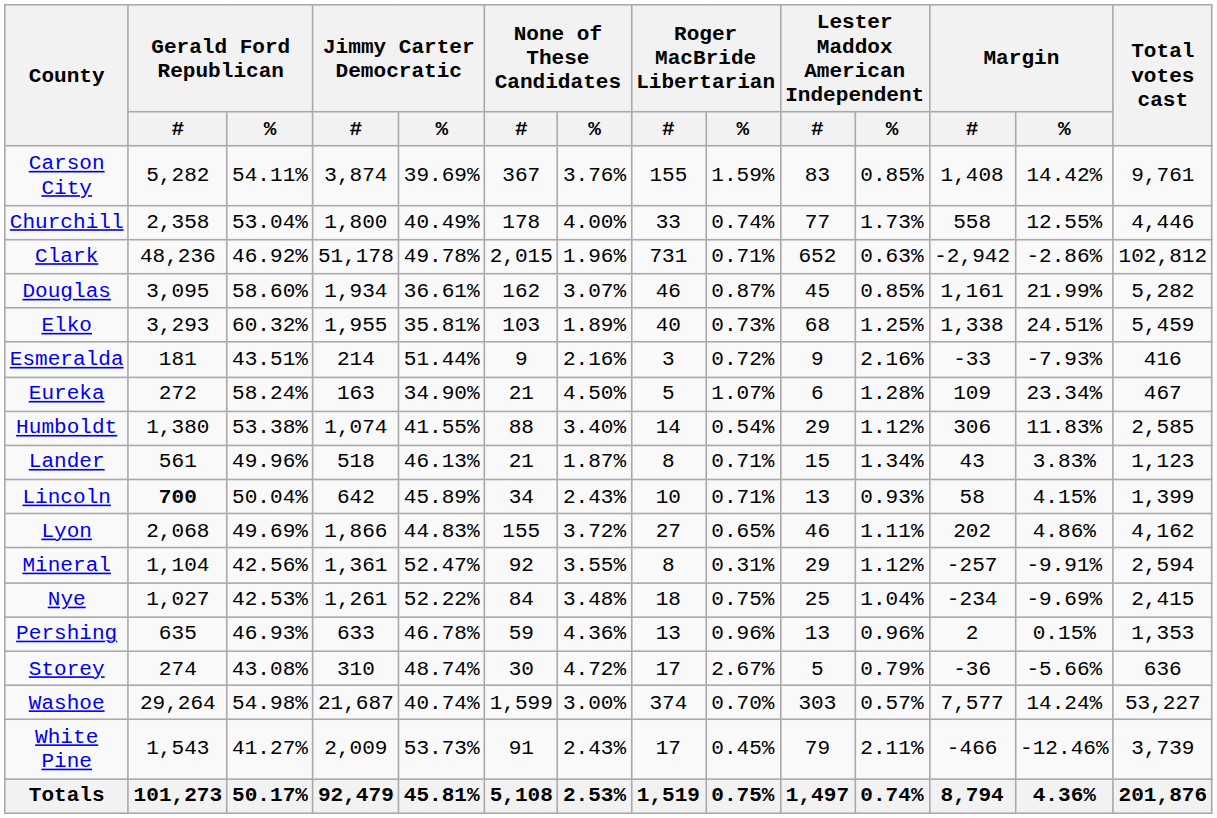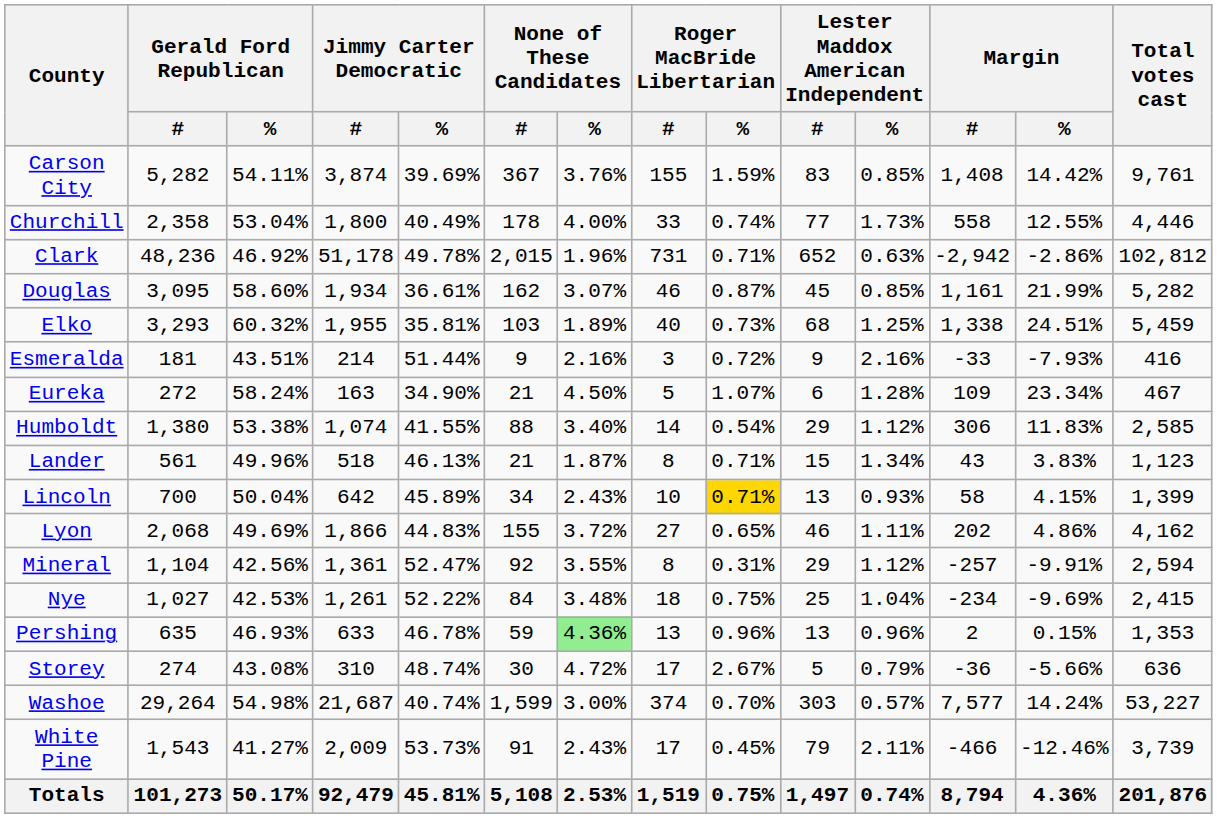(178, 497) bold -> (178, 497) normal
(743, 497) no background -> (743, 497) gold background
(595, 634) no background -> (595, 634) lightgreen background
